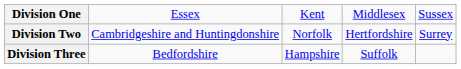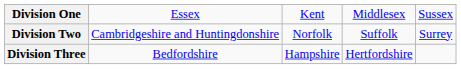(379, 34) Hertfordshire -> (379, 34) Suffolk
(379, 53) Suffolk -> (379, 53) Hertfordshire
